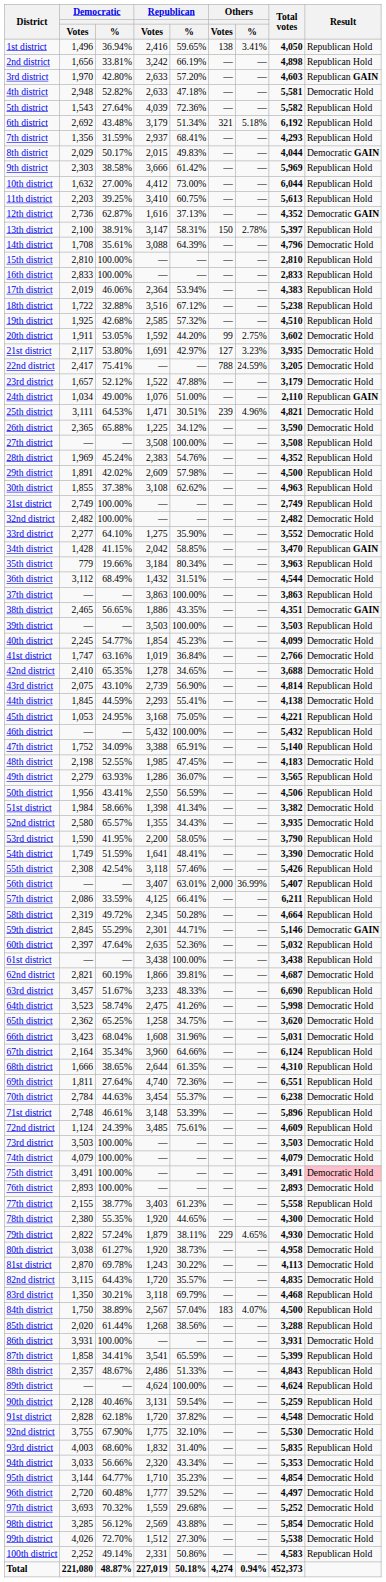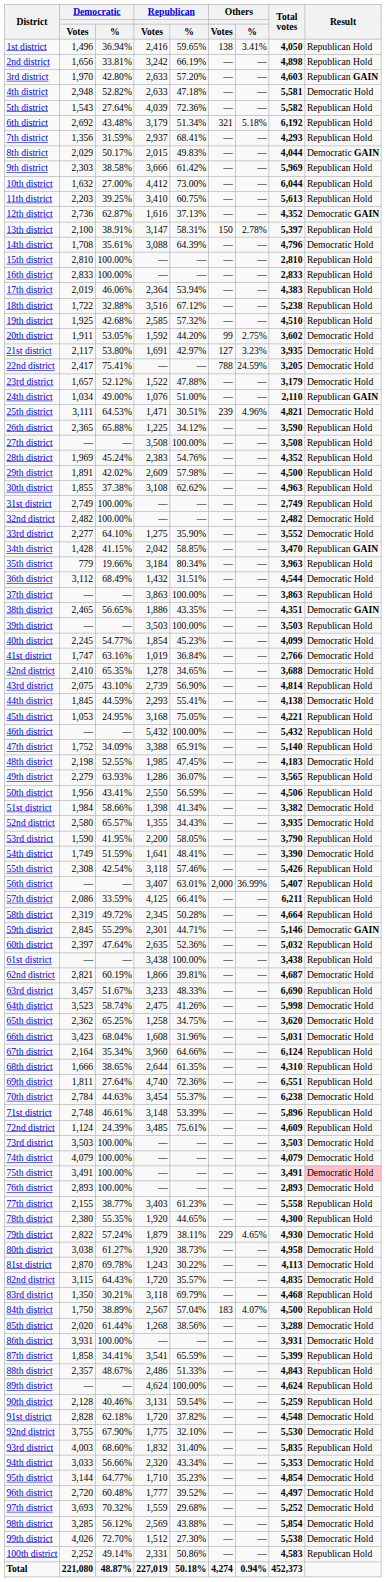(340, 427) Democratic Hold -> (340, 427) Republican Hold
(340, 1219) Democratic Hold -> (340, 1219) Republican Hold
(340, 1325) Republican Hold -> (340, 1325) Democratic Hold
